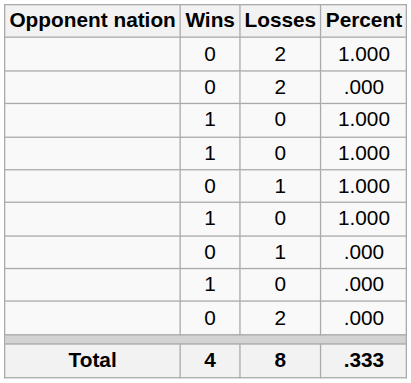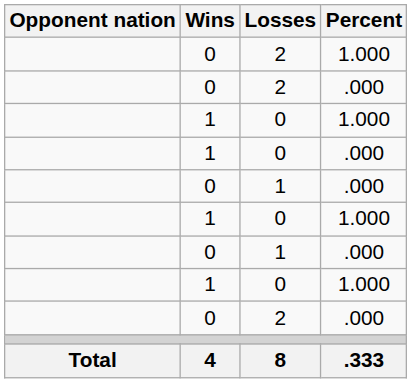(364, 152) 1.000 -> (364, 152) .000
(364, 185) 1.000 -> (364, 185) .000
(364, 284) .000 -> (364, 284) 1.000
